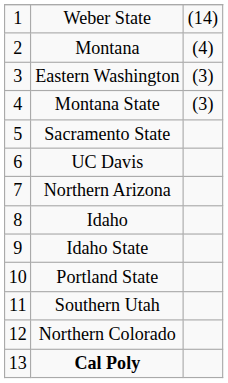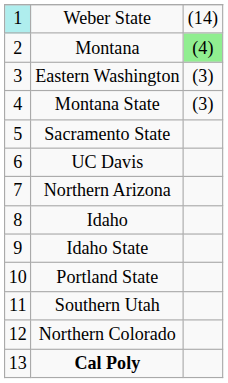(18, 18) no background -> (18, 18) paleturquoise background
(203, 47) no background -> (203, 47) lightgreen background
